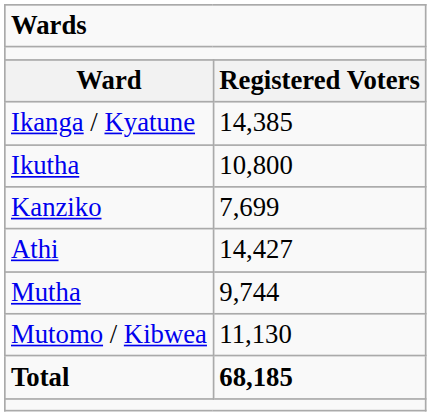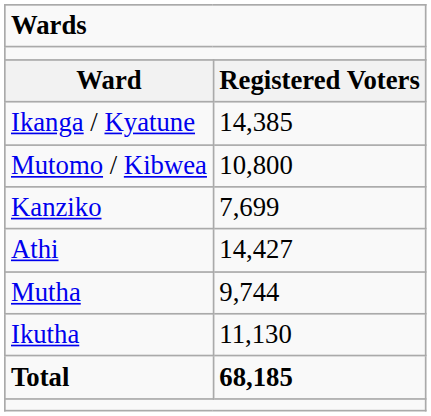(45, 165) Ikutha -> (109, 165) Mutomo / Kibwea
(109, 334) Mutomo / Kibwea -> (45, 334) Ikutha
